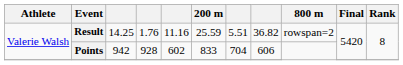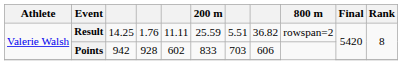(176, 32) 11.16 -> (176, 32) 11.11
(238, 51) 704 -> (238, 51) 703
